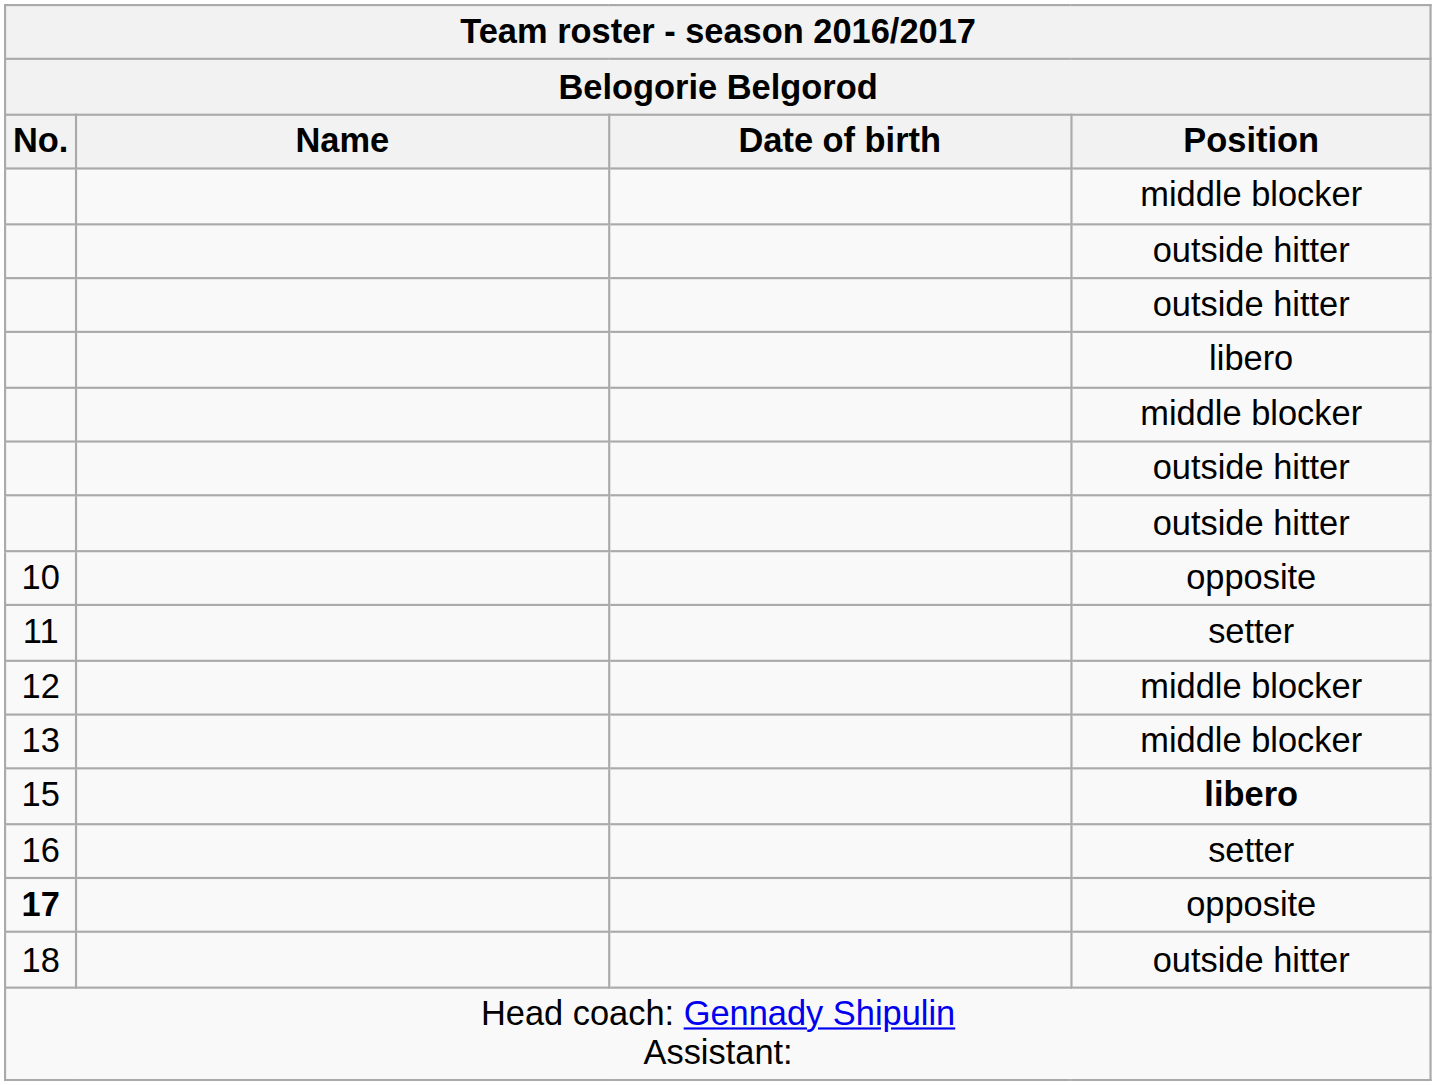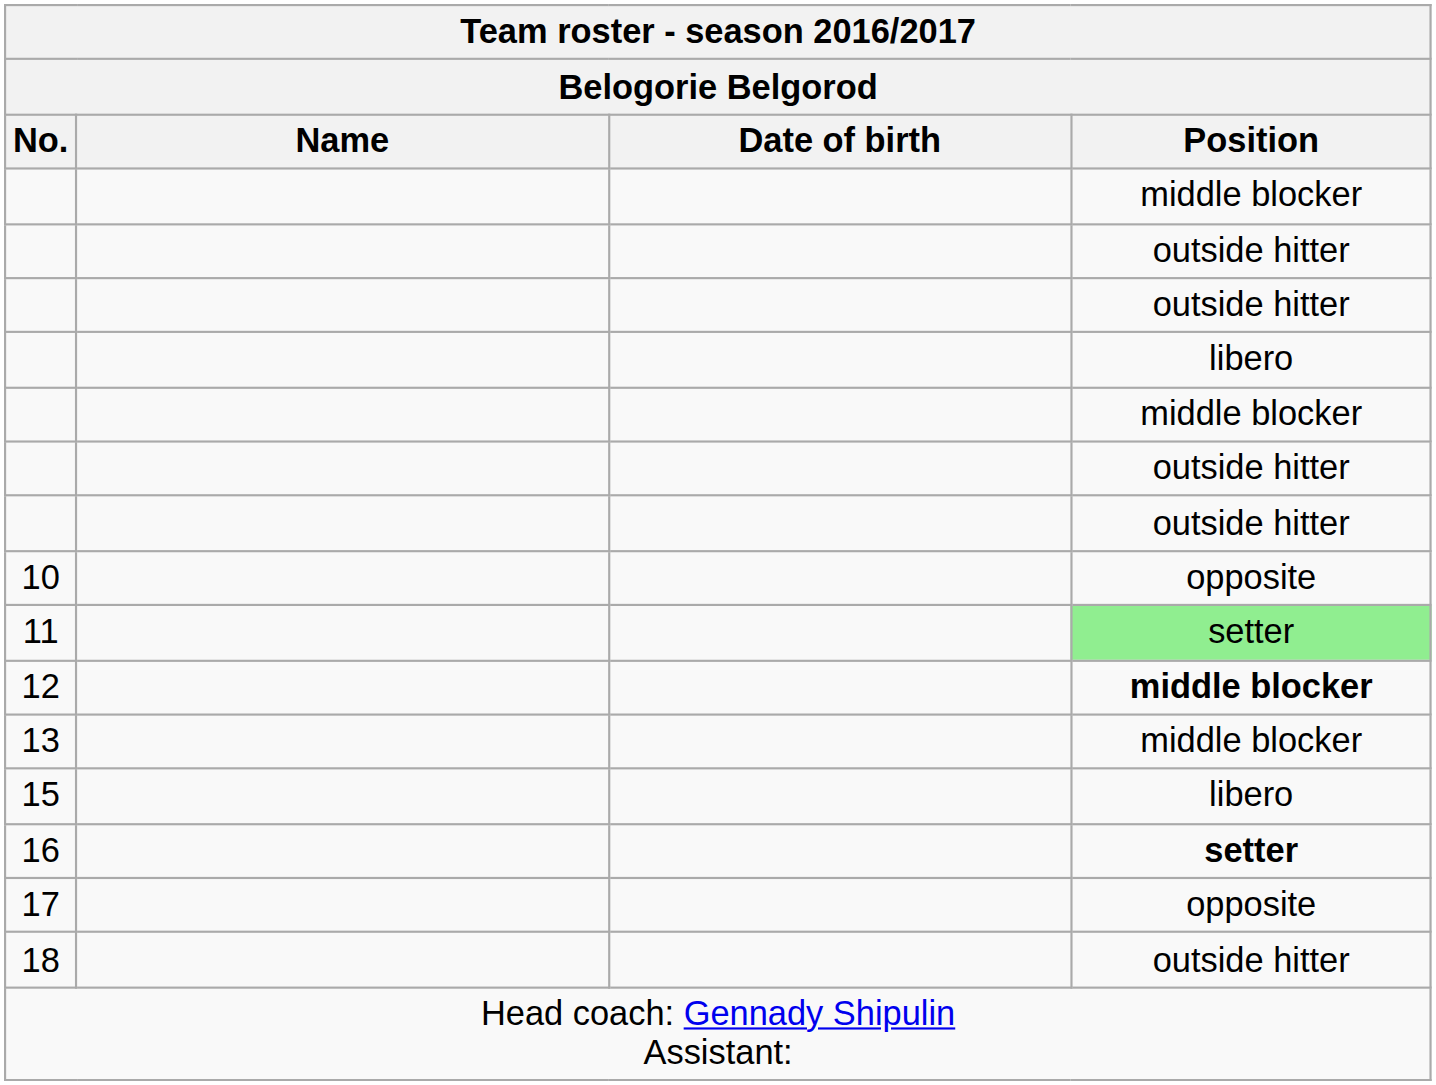(1251, 631) no background -> (1251, 631) lightgreen background
(1251, 686) normal -> (1251, 686) bold
(1251, 795) bold -> (1251, 795) normal
(1251, 850) normal -> (1251, 850) bold
(41, 904) bold -> (41, 904) normal
